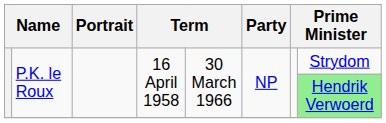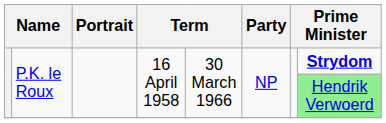(340, 61) normal -> (340, 61) bold
